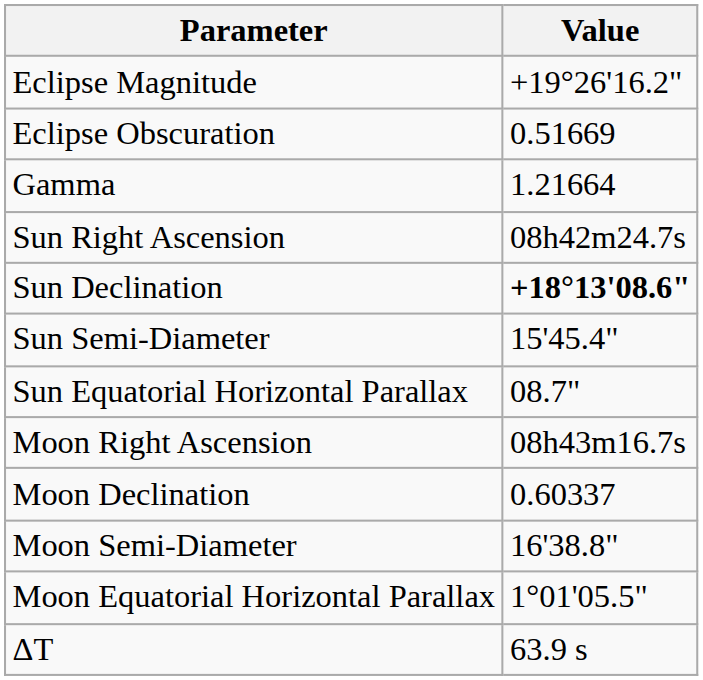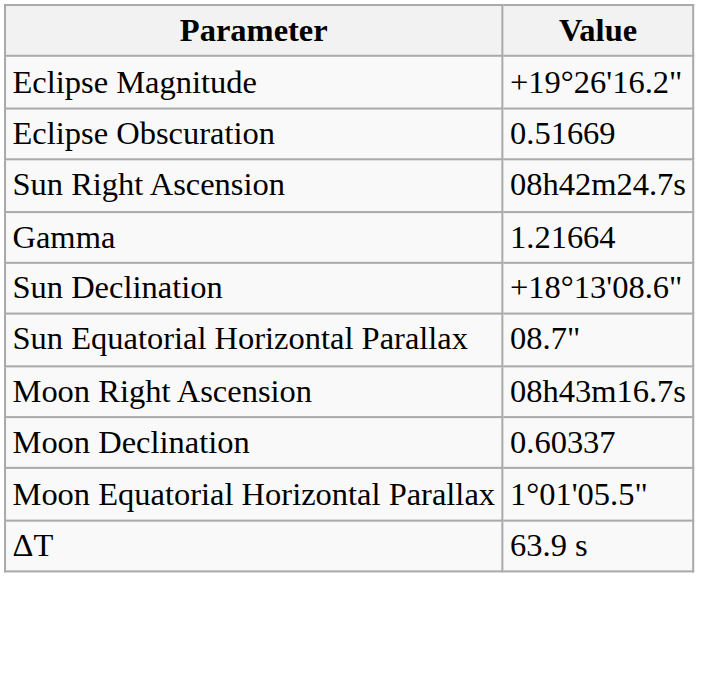rows swapped: (64, 184) <-> (149, 236)
(600, 287) bold -> (596, 287) normal
- row: (141, 339)
- row: (155, 545)
